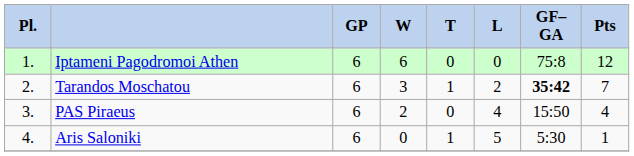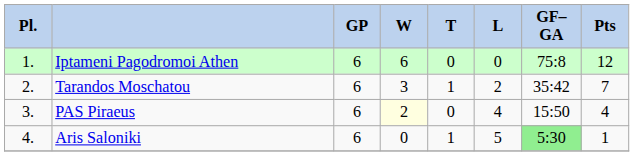(551, 86) bold -> (551, 86) normal
(403, 112) no background -> (404, 112) lightyellow background
(551, 138) no background -> (551, 138) lightgreen background
